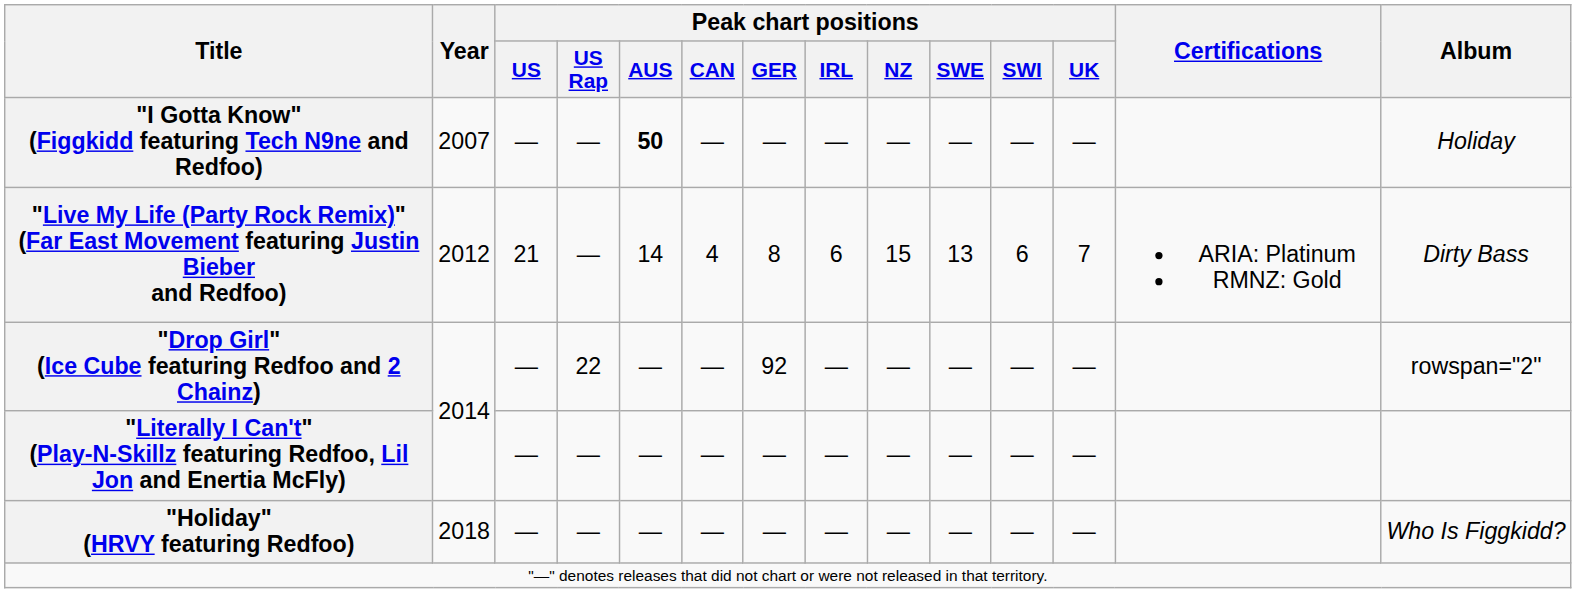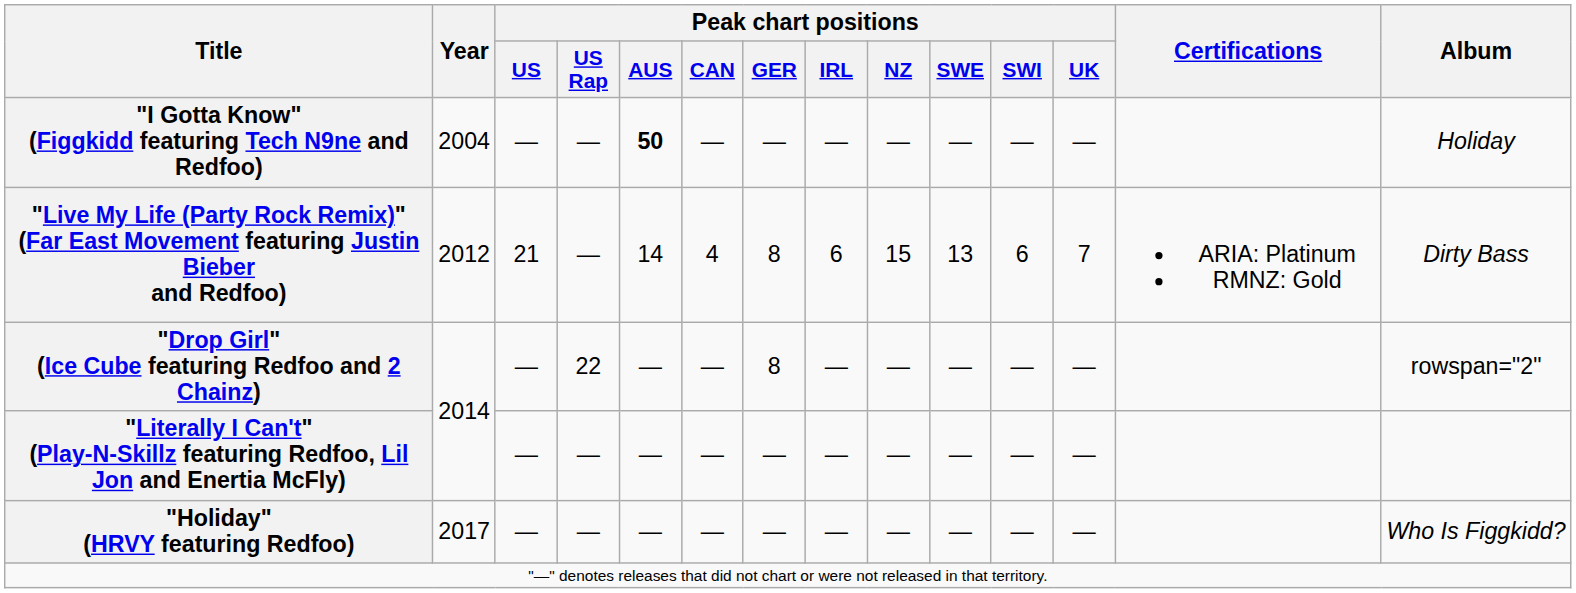(464, 141) 2007 -> (464, 141) 2004
(774, 366) 92 -> (774, 366) 8
(464, 531) 2018 -> (464, 531) 2017
